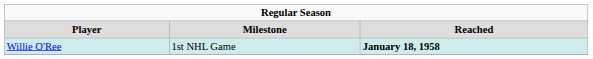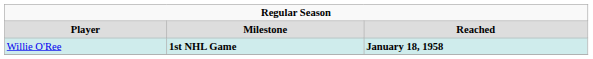(204, 46) normal -> (203, 46) bold
